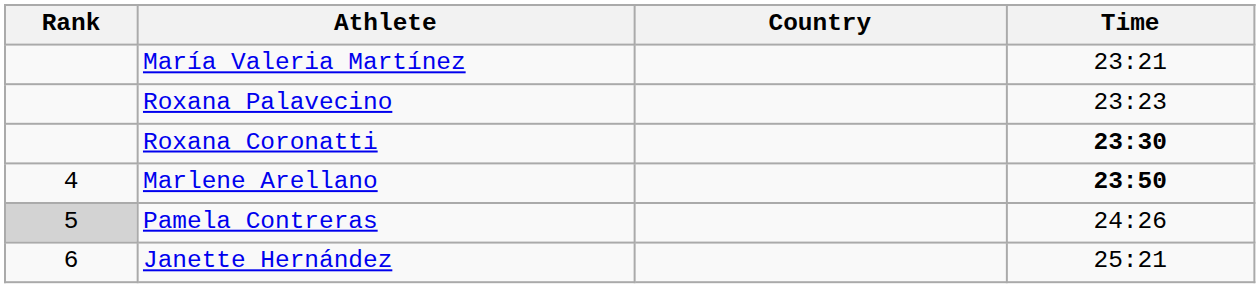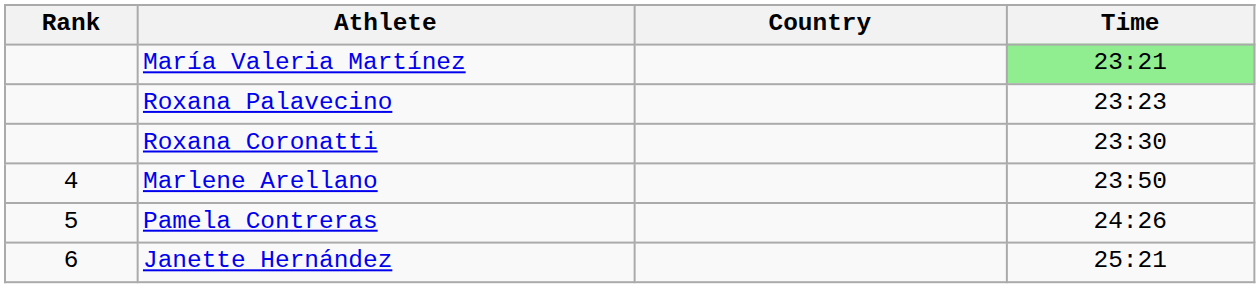(1130, 65) no background -> (1130, 65) lightgreen background
(1130, 144) bold -> (1130, 144) normal
(1130, 183) bold -> (1130, 183) normal
(71, 222) lightgrey background -> (71, 222) no background
